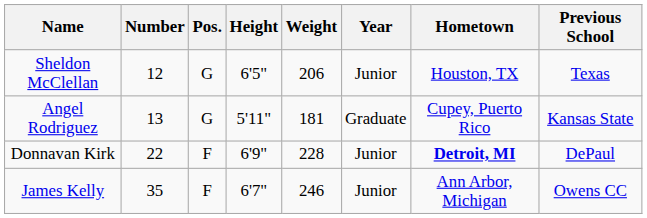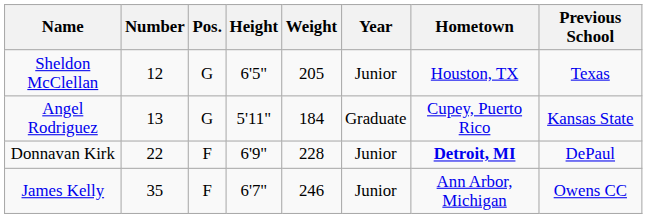(312, 72) 206 -> (312, 72) 205
(312, 118) 181 -> (312, 118) 184
